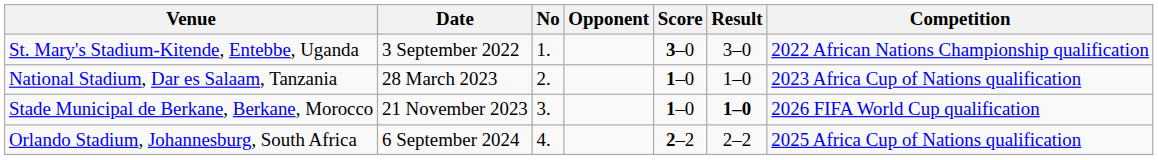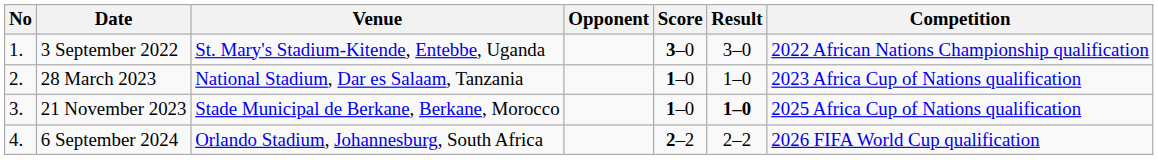columns swapped: (548, 19) <-> (191, 19)
(906, 109) 2026 FIFA World Cup qualification -> (926, 109) 2025 Africa Cup of Nations qualification
(926, 139) 2025 Africa Cup of Nations qualification -> (906, 139) 2026 FIFA World Cup qualification
